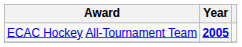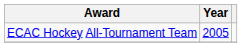(216, 32) bold -> (216, 32) normal
